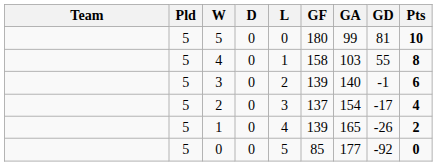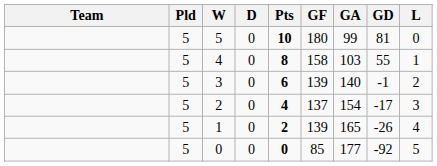columns swapped: (284, 15) <-> (416, 15)
